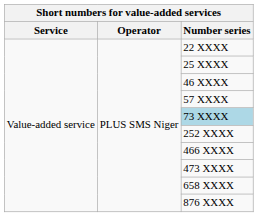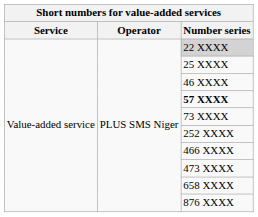(206, 47) no background -> (206, 47) lightgrey background
(206, 99) normal -> (206, 99) bold
(206, 116) lightblue background -> (206, 116) no background
